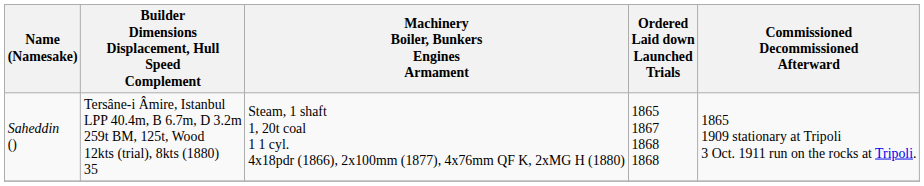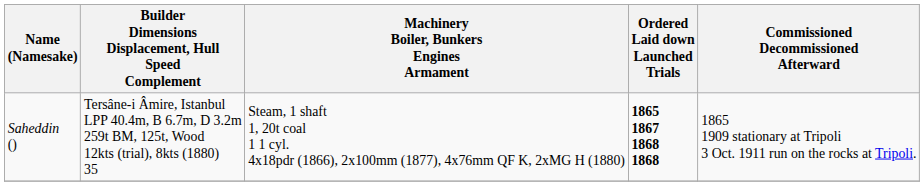(645, 137) normal -> (645, 137) bold
